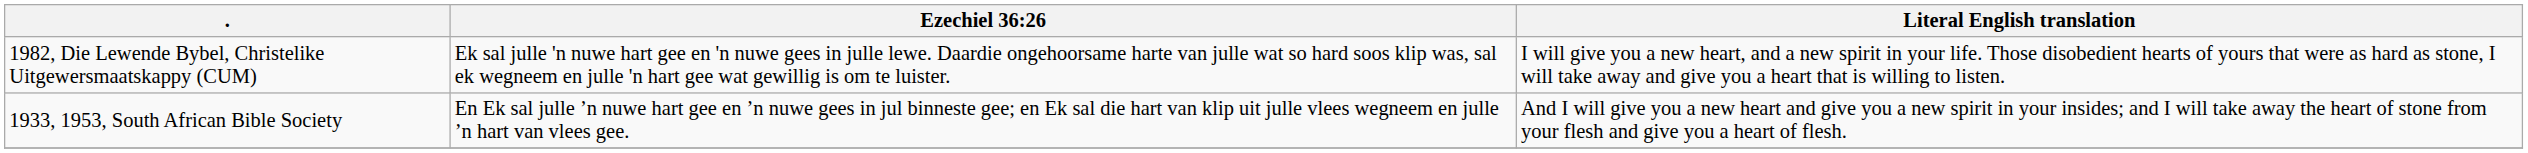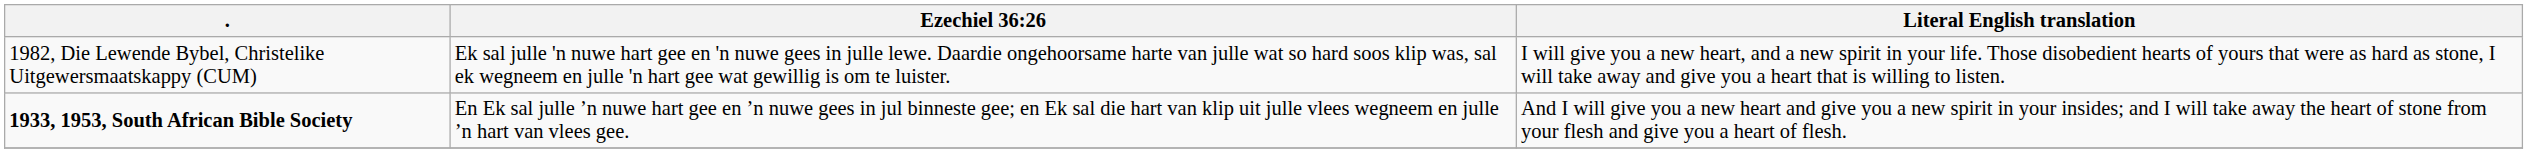(176, 120) normal -> (181, 120) bold
